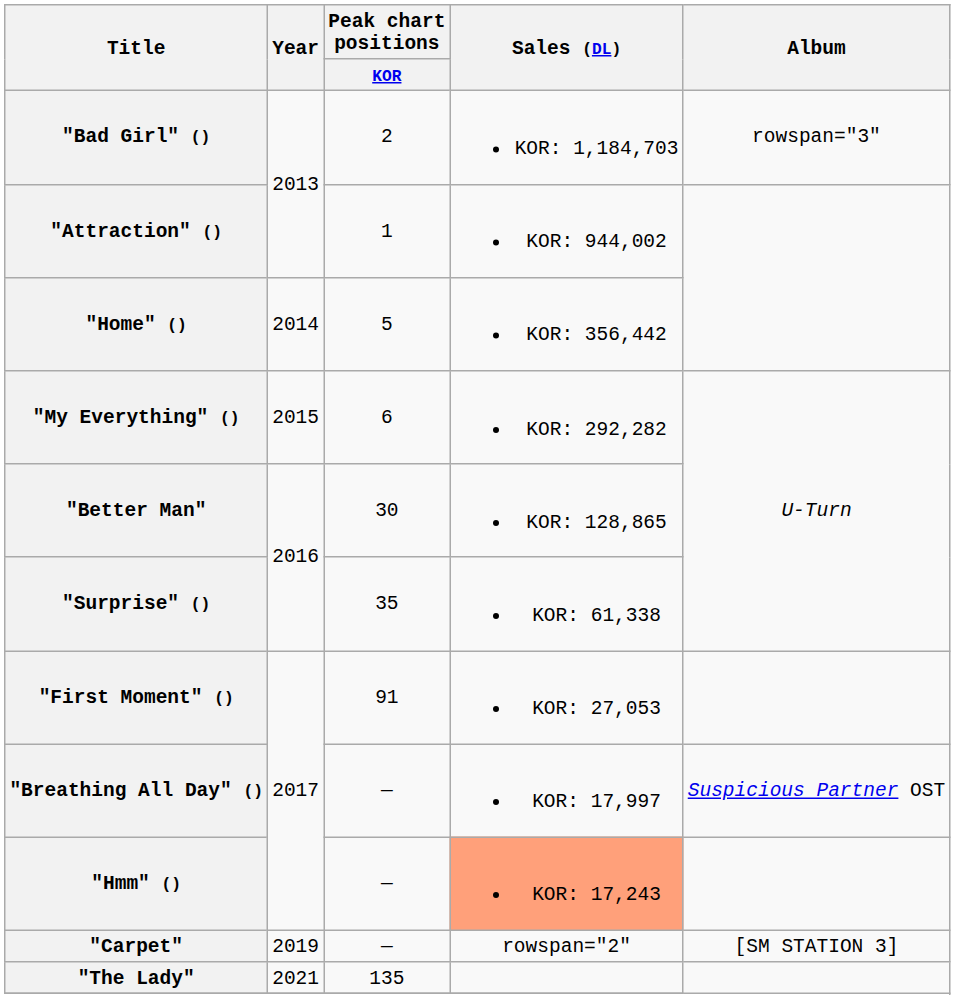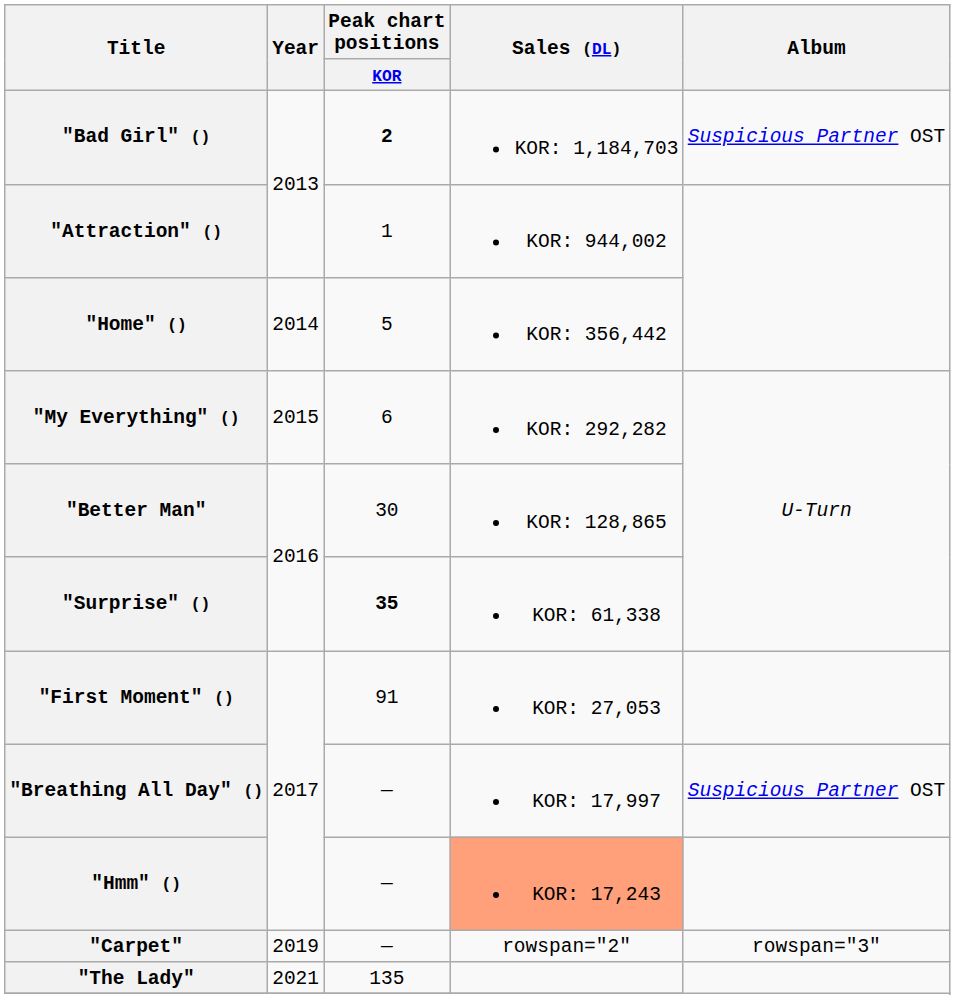(387, 137) normal -> (387, 137) bold
(816, 137) rowspan="3" -> (816, 137) Suspicious Partner OST
(387, 604) normal -> (387, 604) bold
(816, 946) [SM STATION 3] -> (816, 946) rowspan="3"
